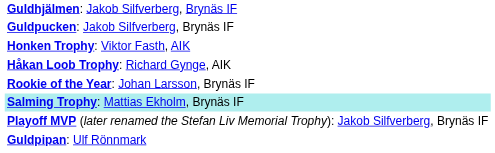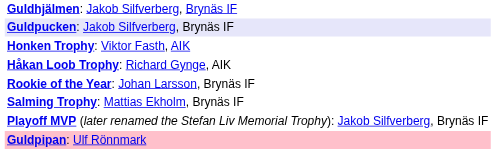(120, 27) no background -> (120, 27) lavender background
(125, 102) paleturquoise background -> (125, 102) no background
(77, 140) no background -> (77, 140) pink background
